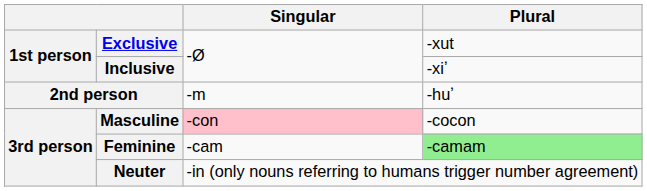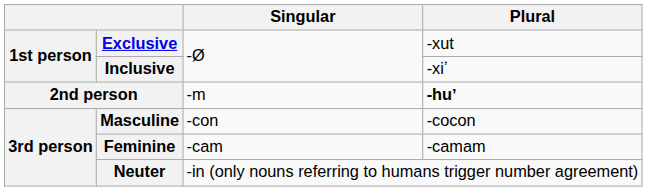(440, 95) normal -> (442, 95) bold
(202, 120) pink background -> (202, 120) no background
(456, 146) lightgreen background -> (456, 146) no background
